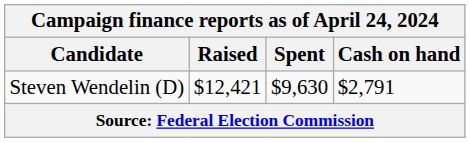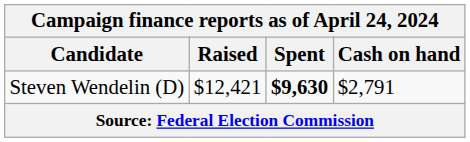(300, 86) normal -> (300, 86) bold
